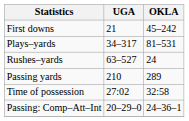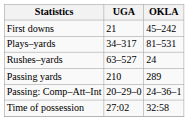rows swapped: (54, 108) <-> (45, 92)
